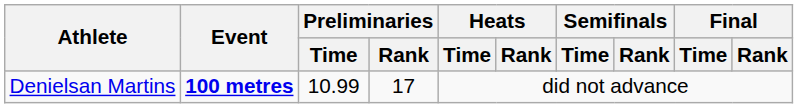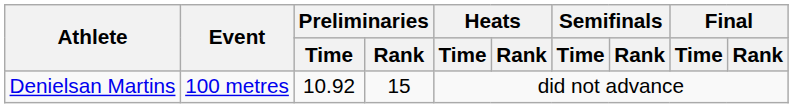(239, 87) bold -> (237, 87) normal
(334, 87) 10.99 -> (329, 87) 10.92
(404, 87) 17 -> (399, 87) 15
